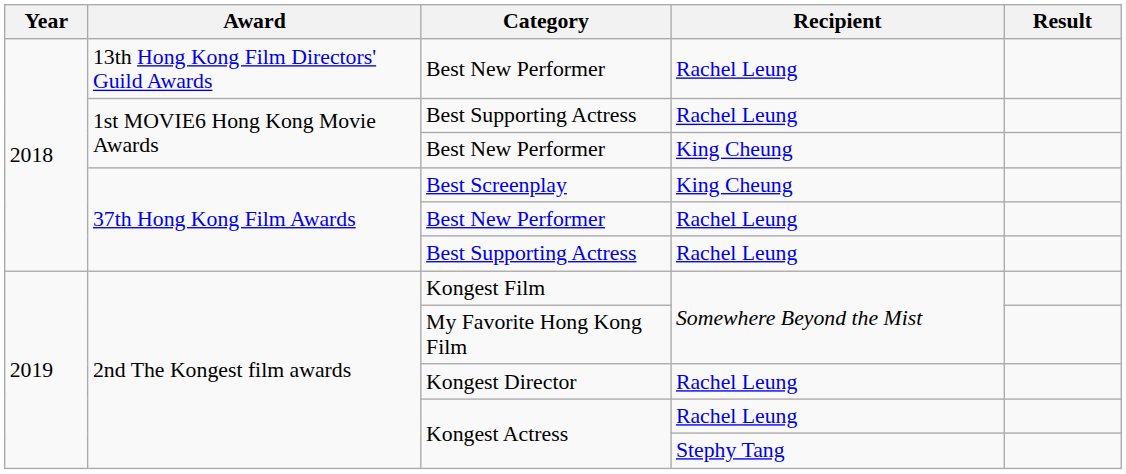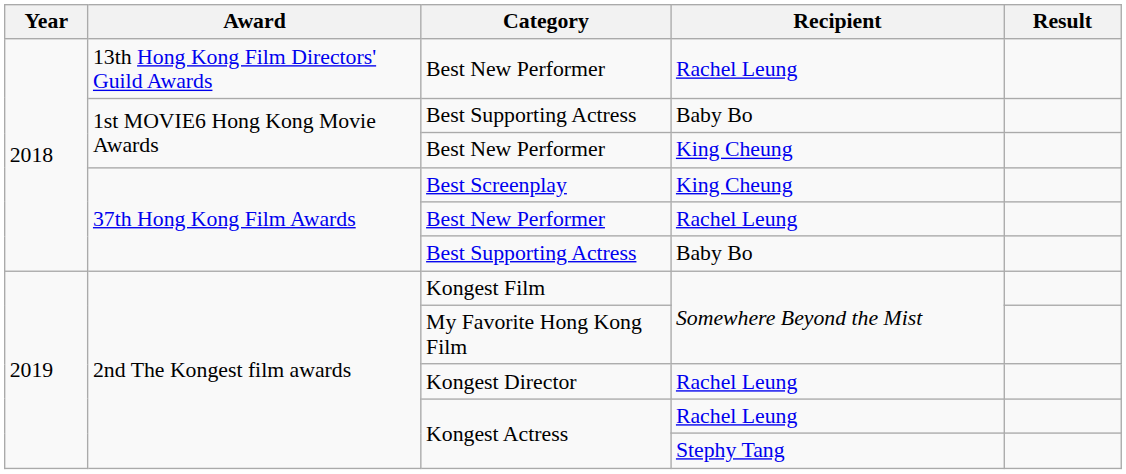(737, 115) Rachel Leung -> (714, 115) Baby Bo
(737, 253) Rachel Leung -> (714, 253) Baby Bo
